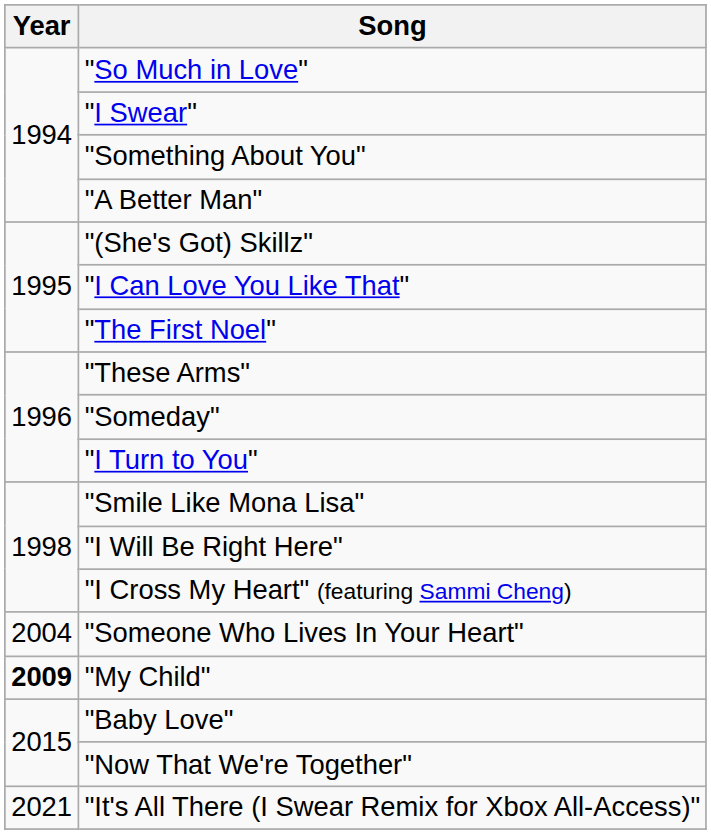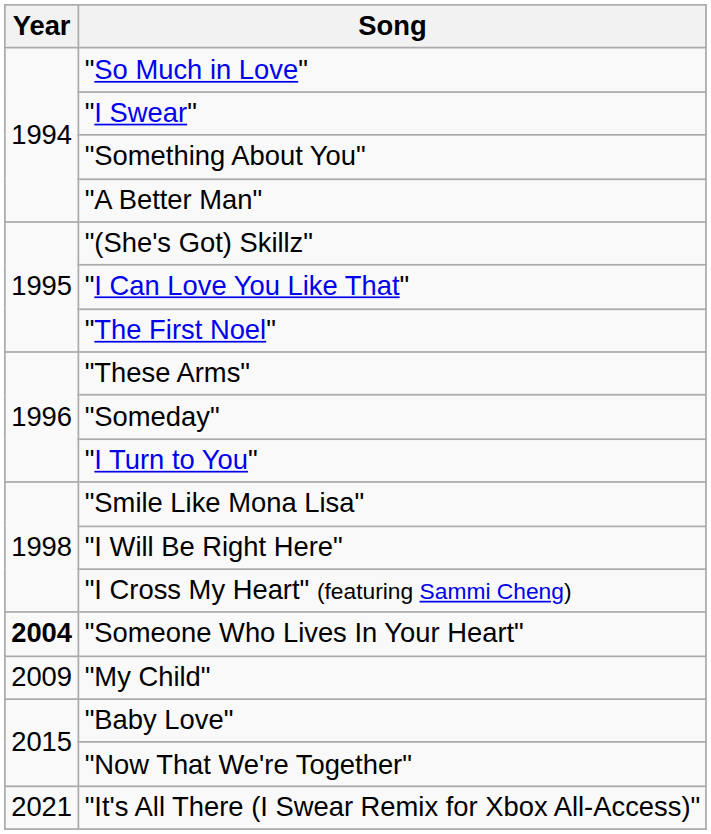(42, 633) normal -> (42, 633) bold
(42, 677) bold -> (42, 677) normal
